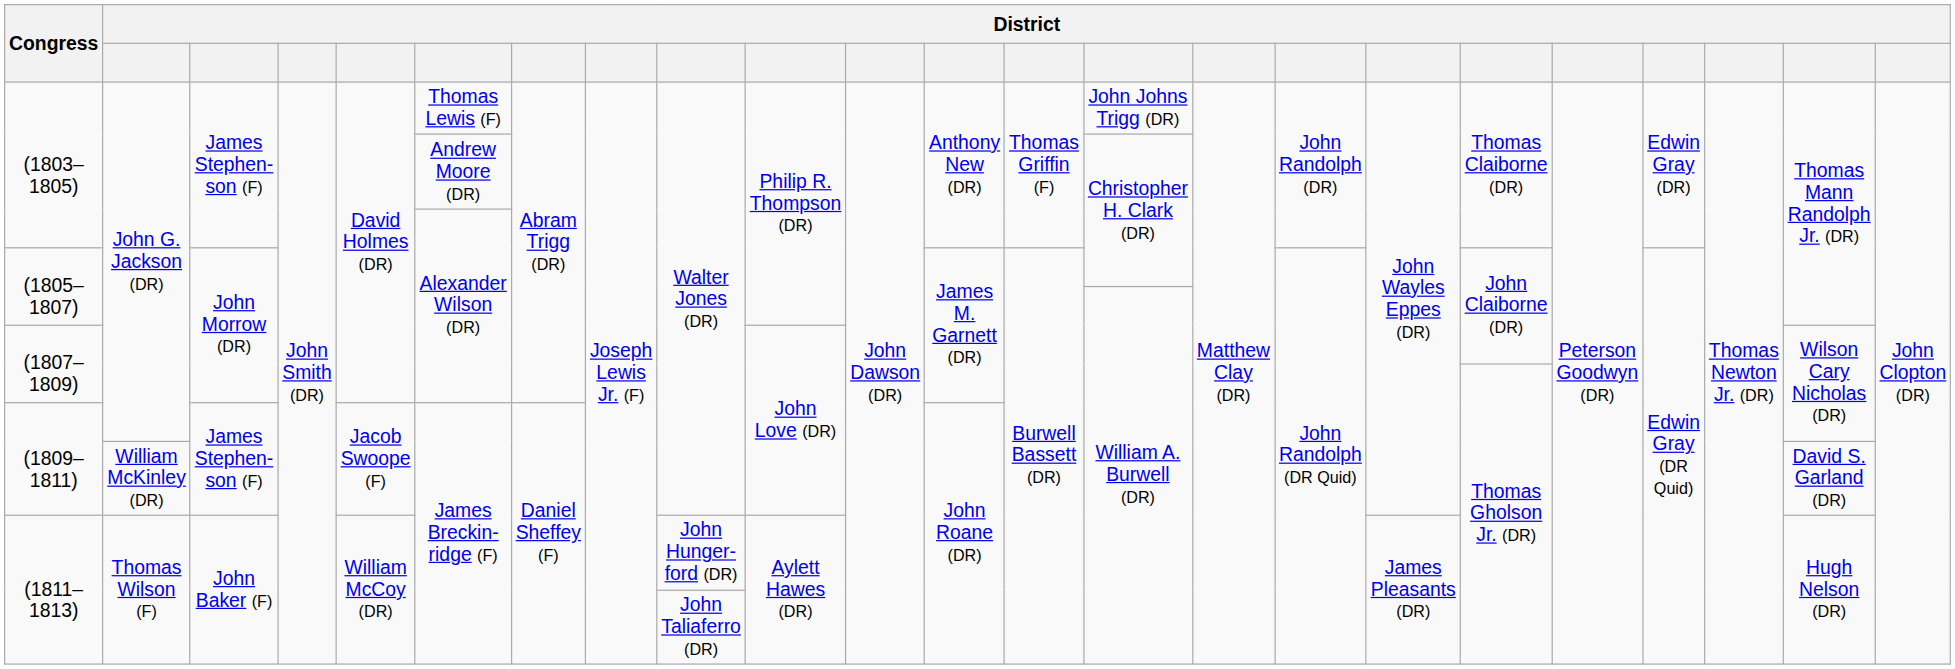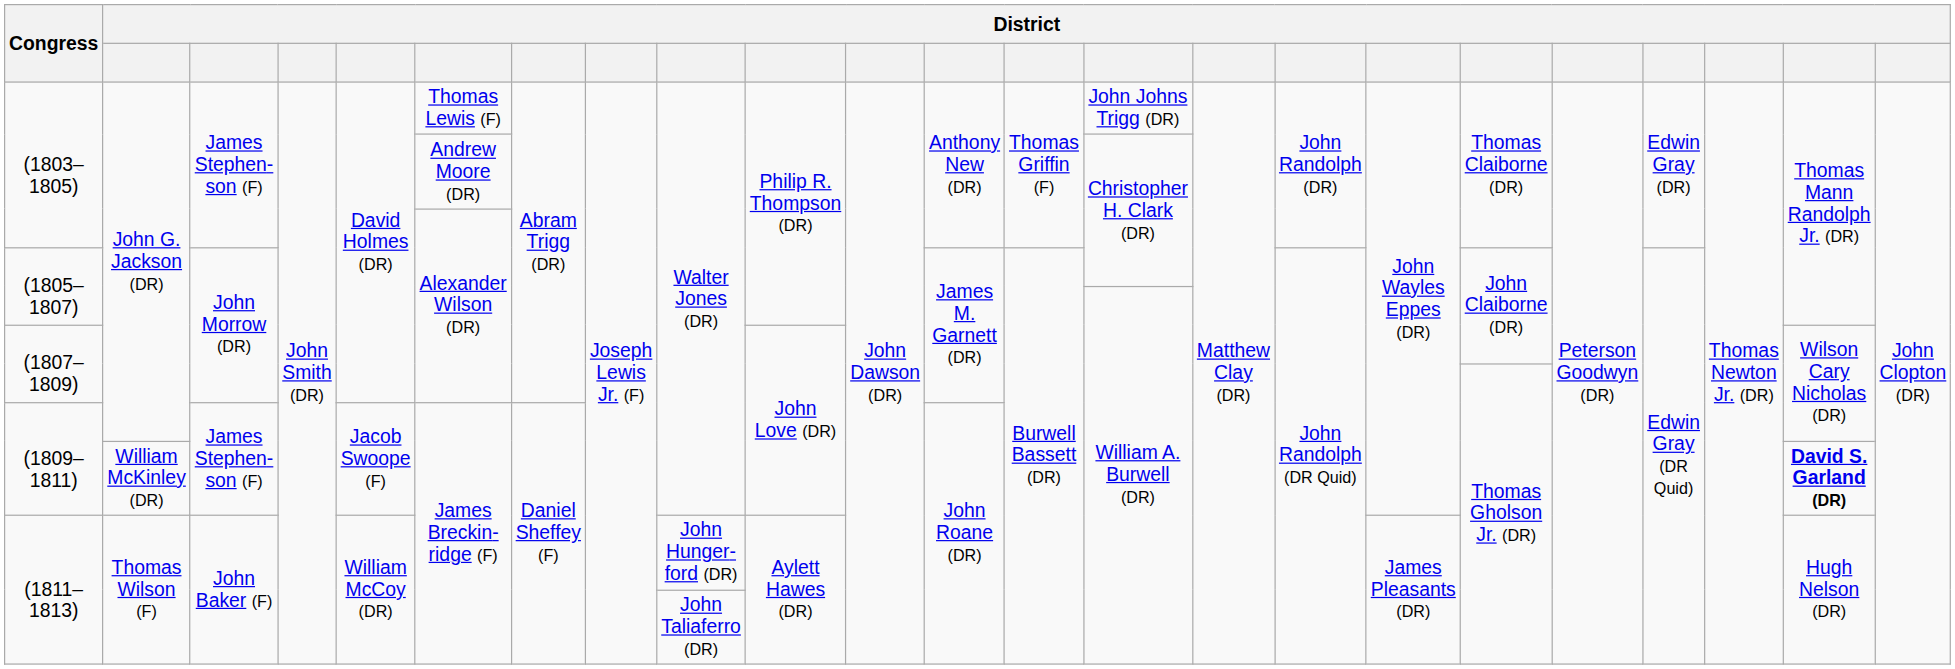(1829, 478) normal -> (1829, 478) bold
